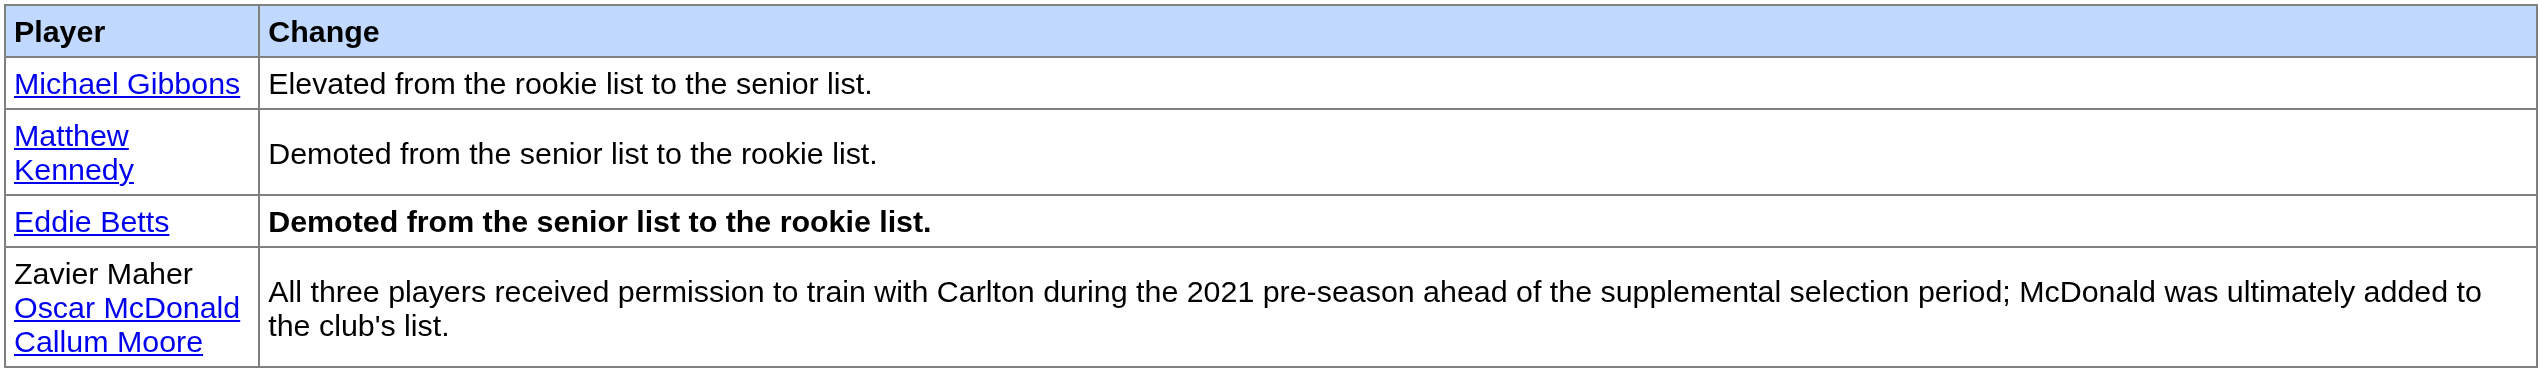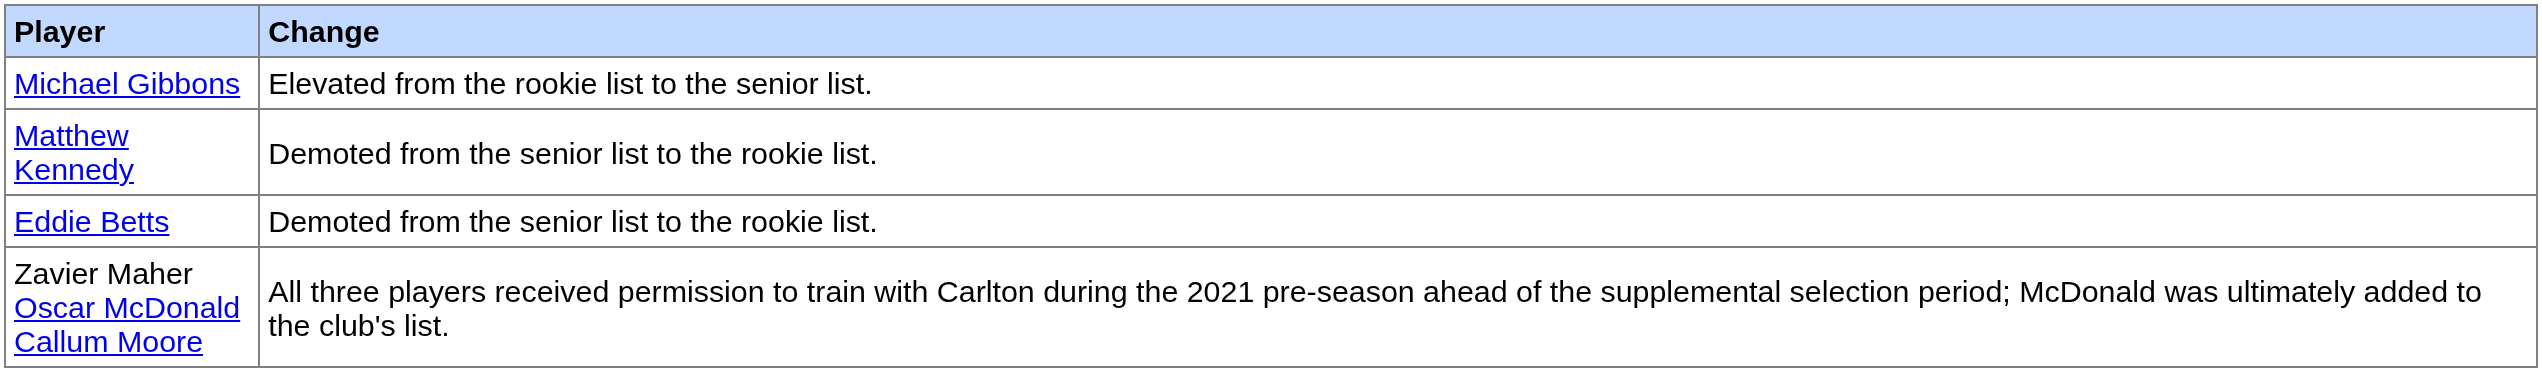(600, 221) bold -> (573, 221) normal
